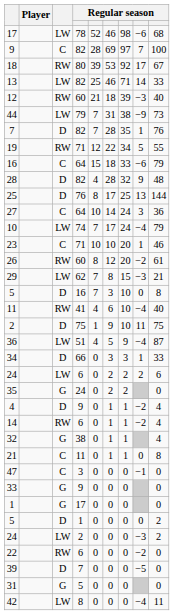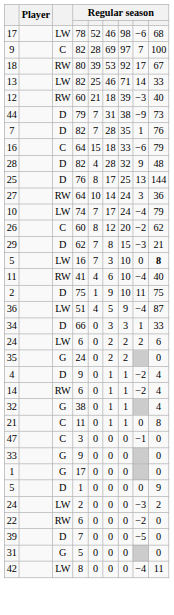(63, 114) LW -> (63, 114) D
- row: (12, 147)
(63, 212) C -> (63, 195) RW
- row: (12, 244)
(63, 260) RW -> (63, 228) C
(159, 260) 61 -> (159, 228) 62
(63, 277) LW -> (63, 244) D
(63, 293) D -> (63, 260) LW
(159, 293) normal -> (159, 260) bold
(159, 520) 2 -> (159, 488) 9
